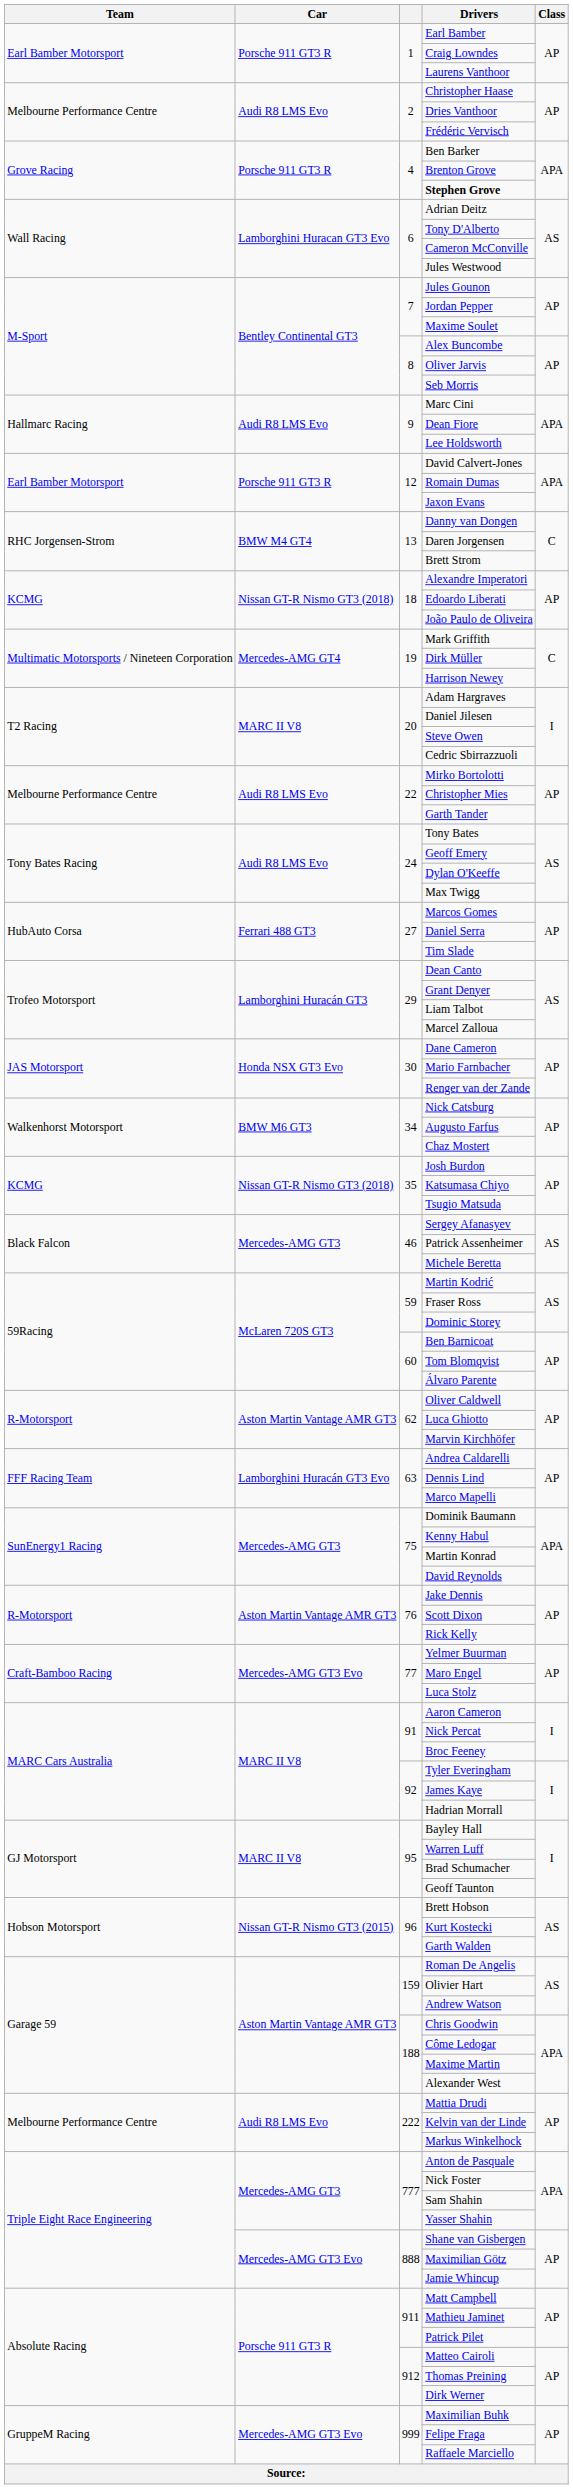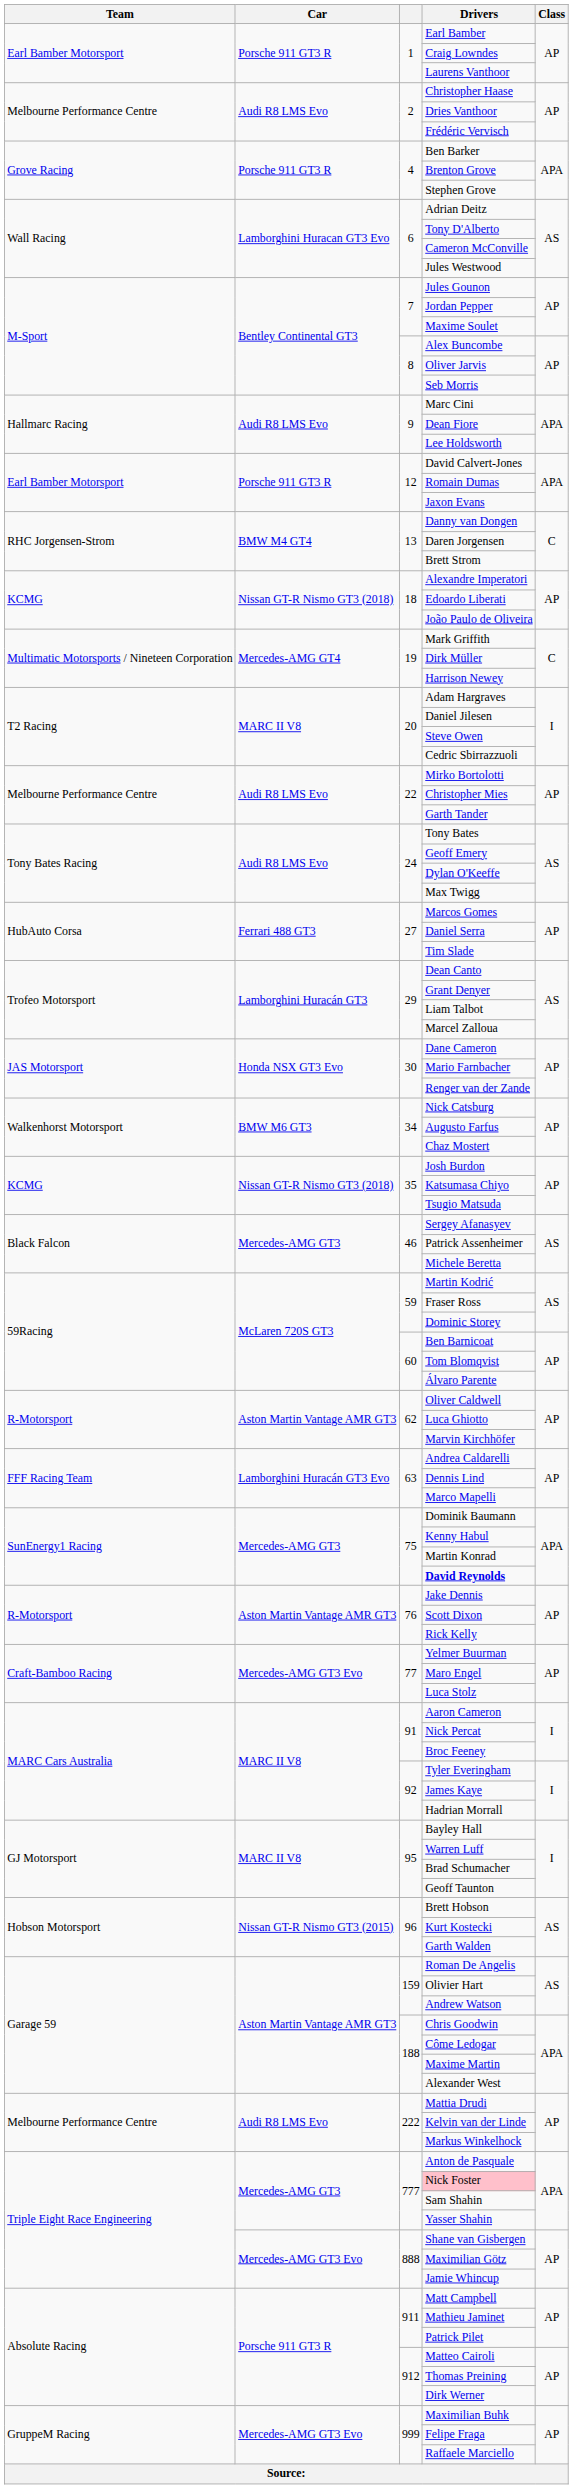(463, 189) bold -> (461, 189) normal
(464, 1575) normal -> (465, 1575) bold
(453, 2180) no background -> (453, 2180) pink background
